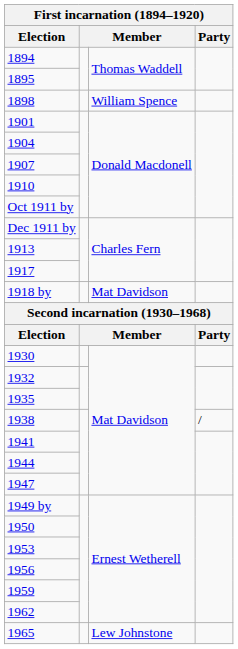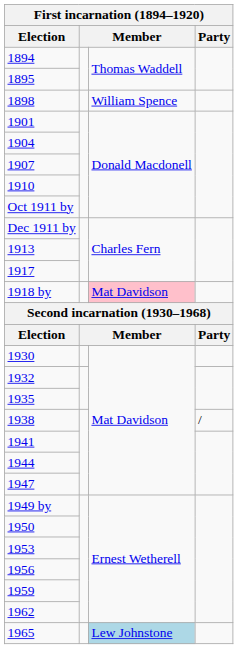(130, 292) no background -> (130, 292) pink background
(132, 633) no background -> (132, 633) lightblue background
